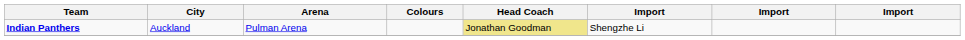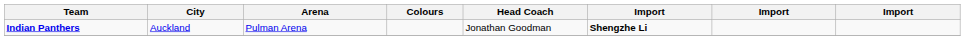(508, 27) khaki background -> (508, 27) no background
(617, 27) normal -> (618, 27) bold
